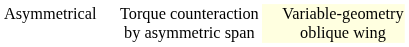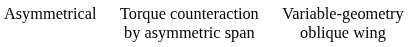(343, 23) lightyellow background -> (343, 23) no background
